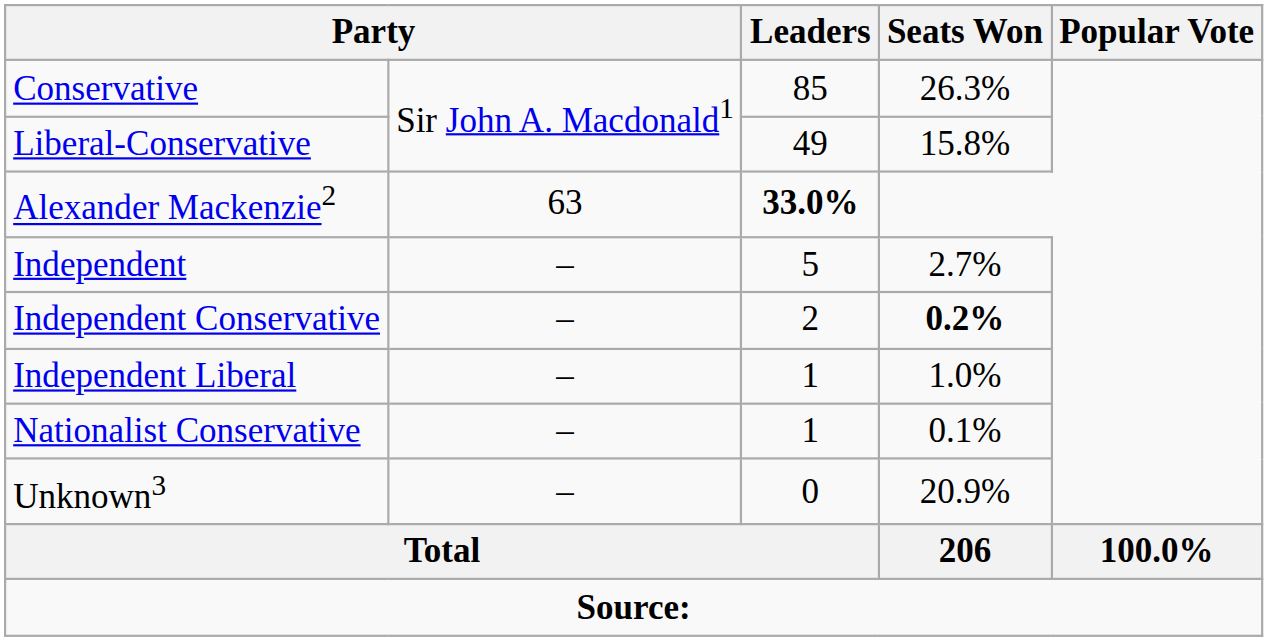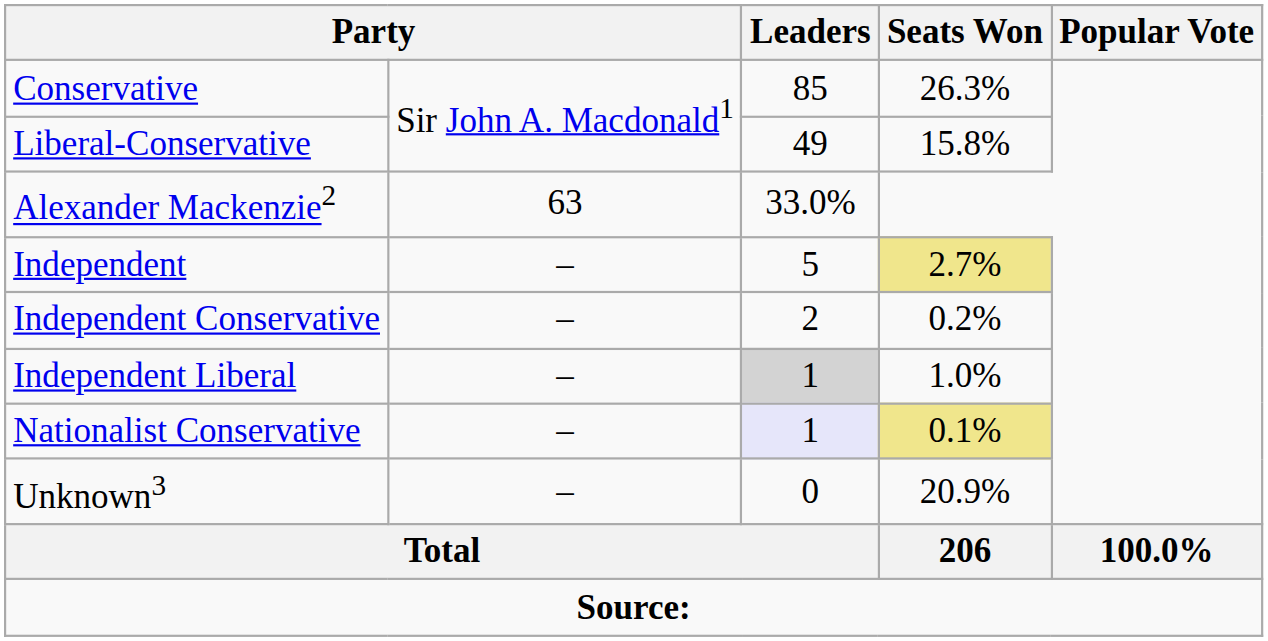(810, 203) bold -> (810, 203) normal
(965, 264) no background -> (965, 264) khaki background
(965, 319) bold -> (965, 319) normal
(810, 375) no background -> (810, 375) lightgrey background
(810, 430) no background -> (810, 430) lavender background
(965, 430) no background -> (965, 430) khaki background
